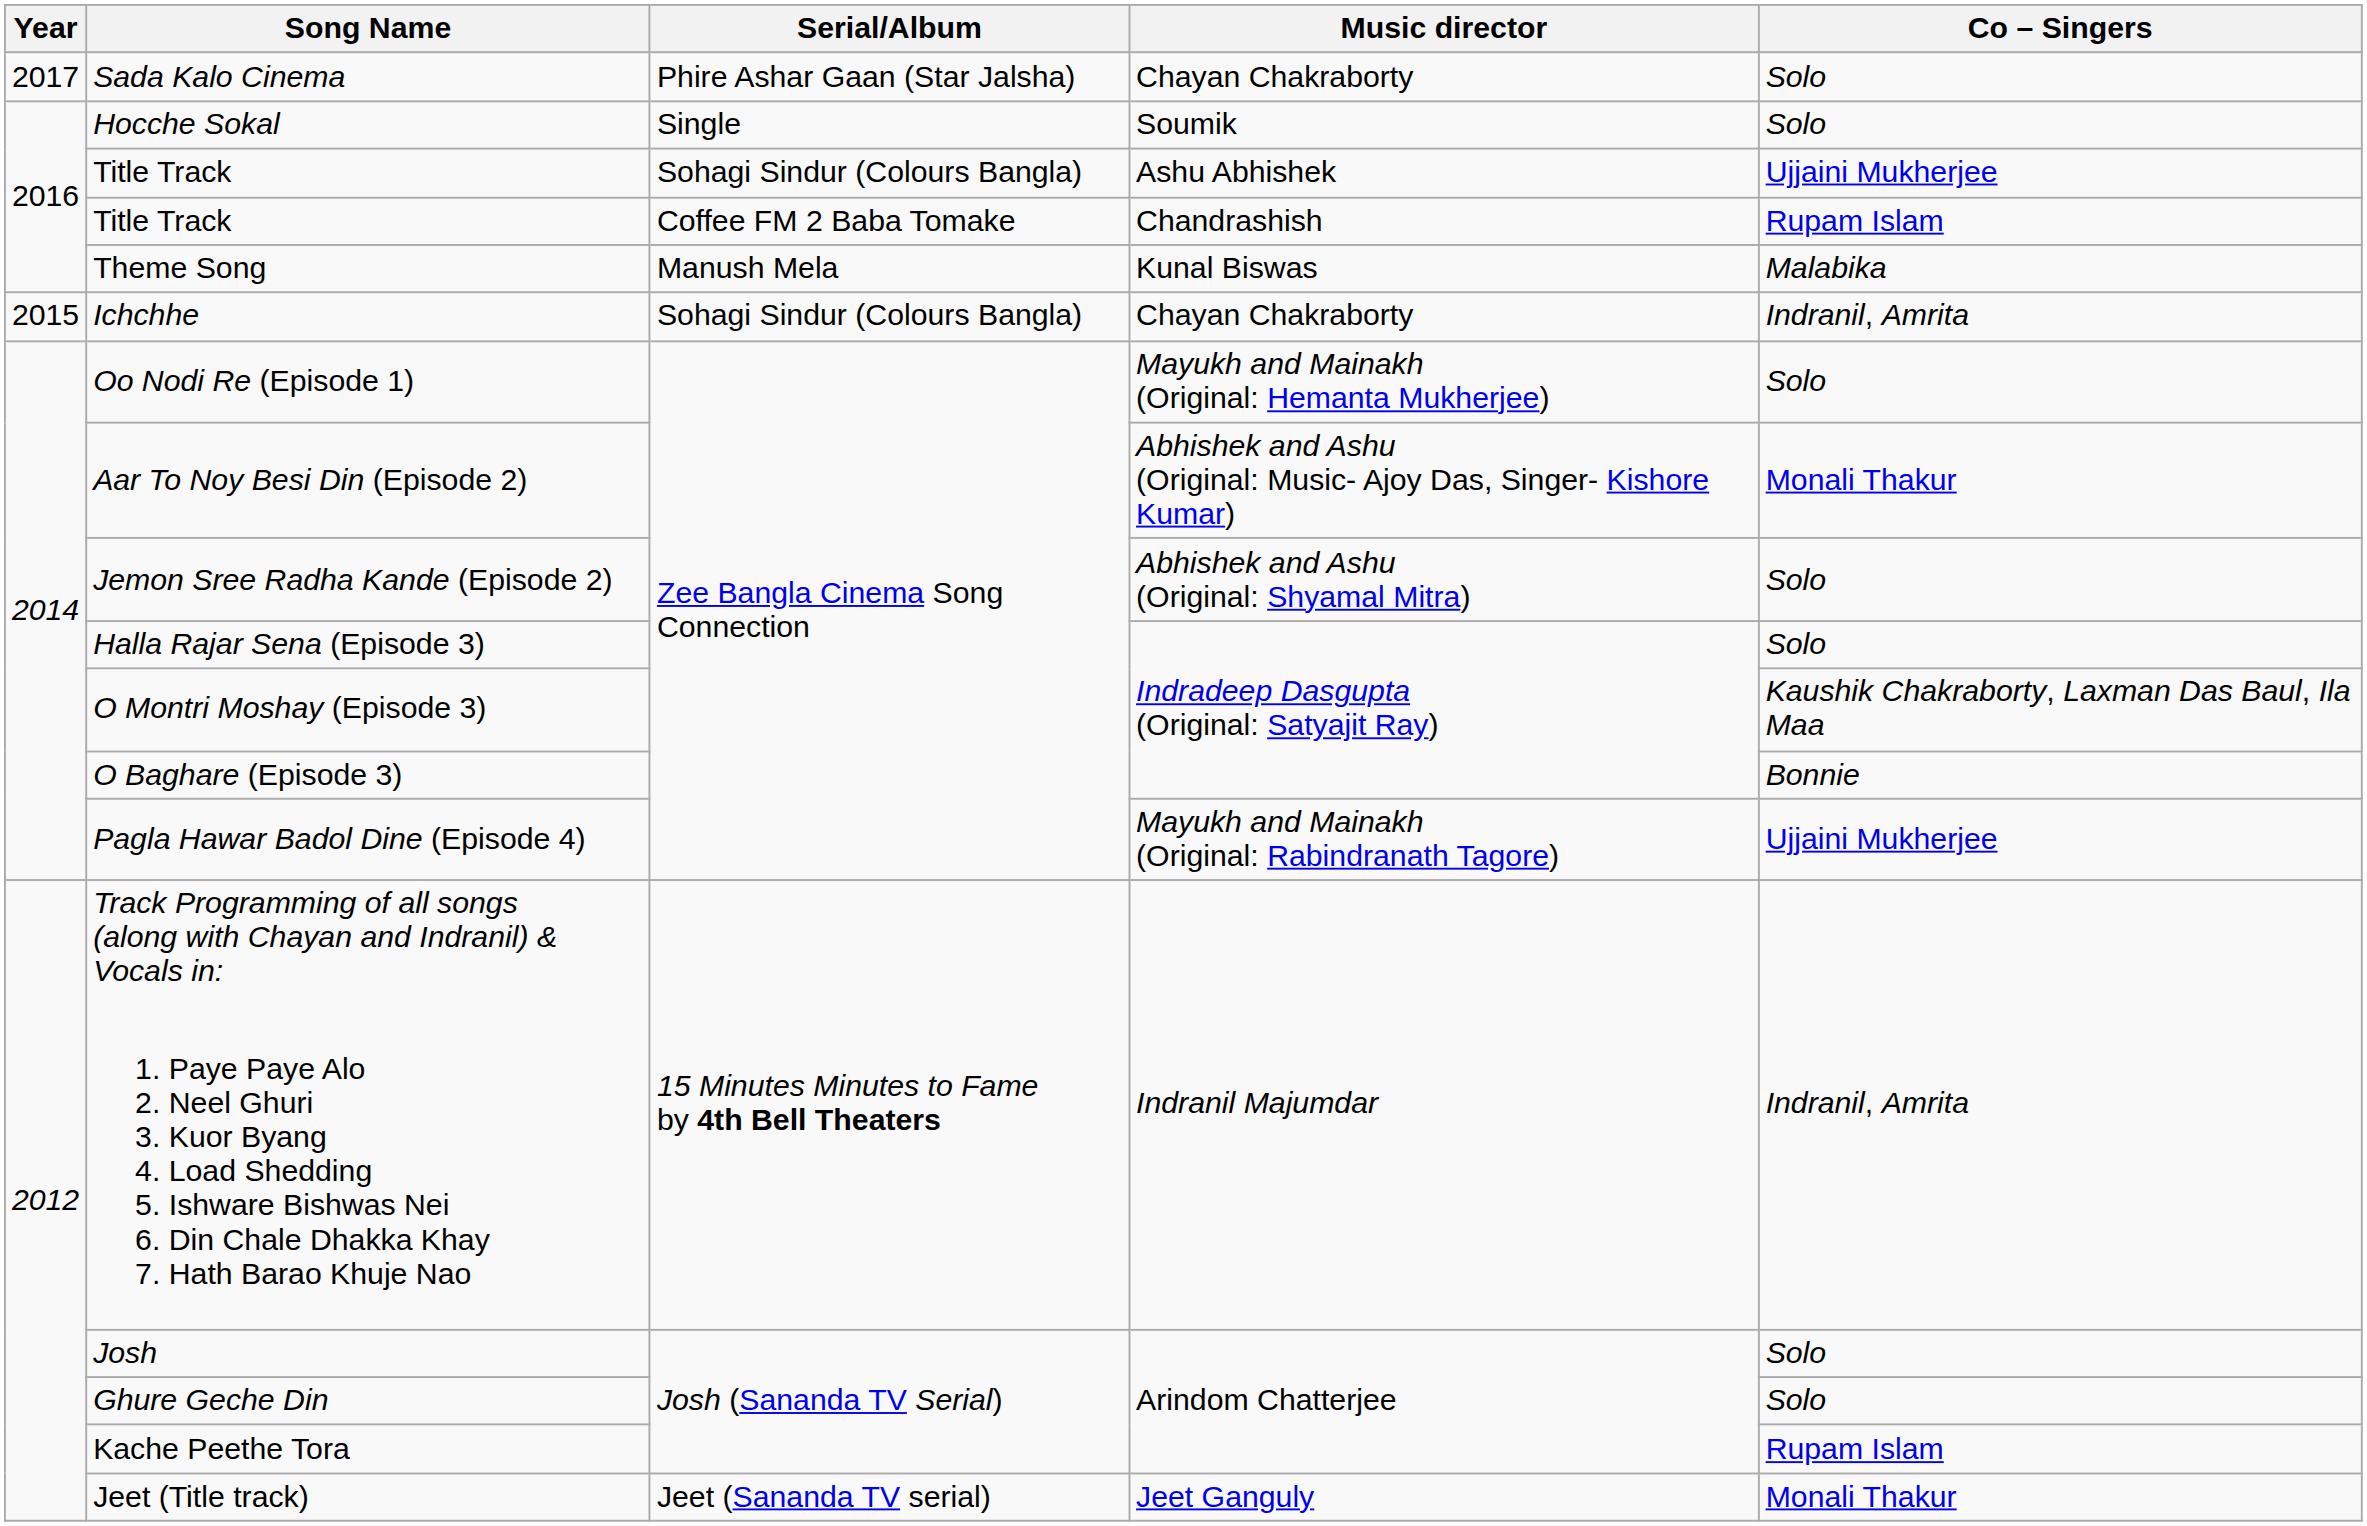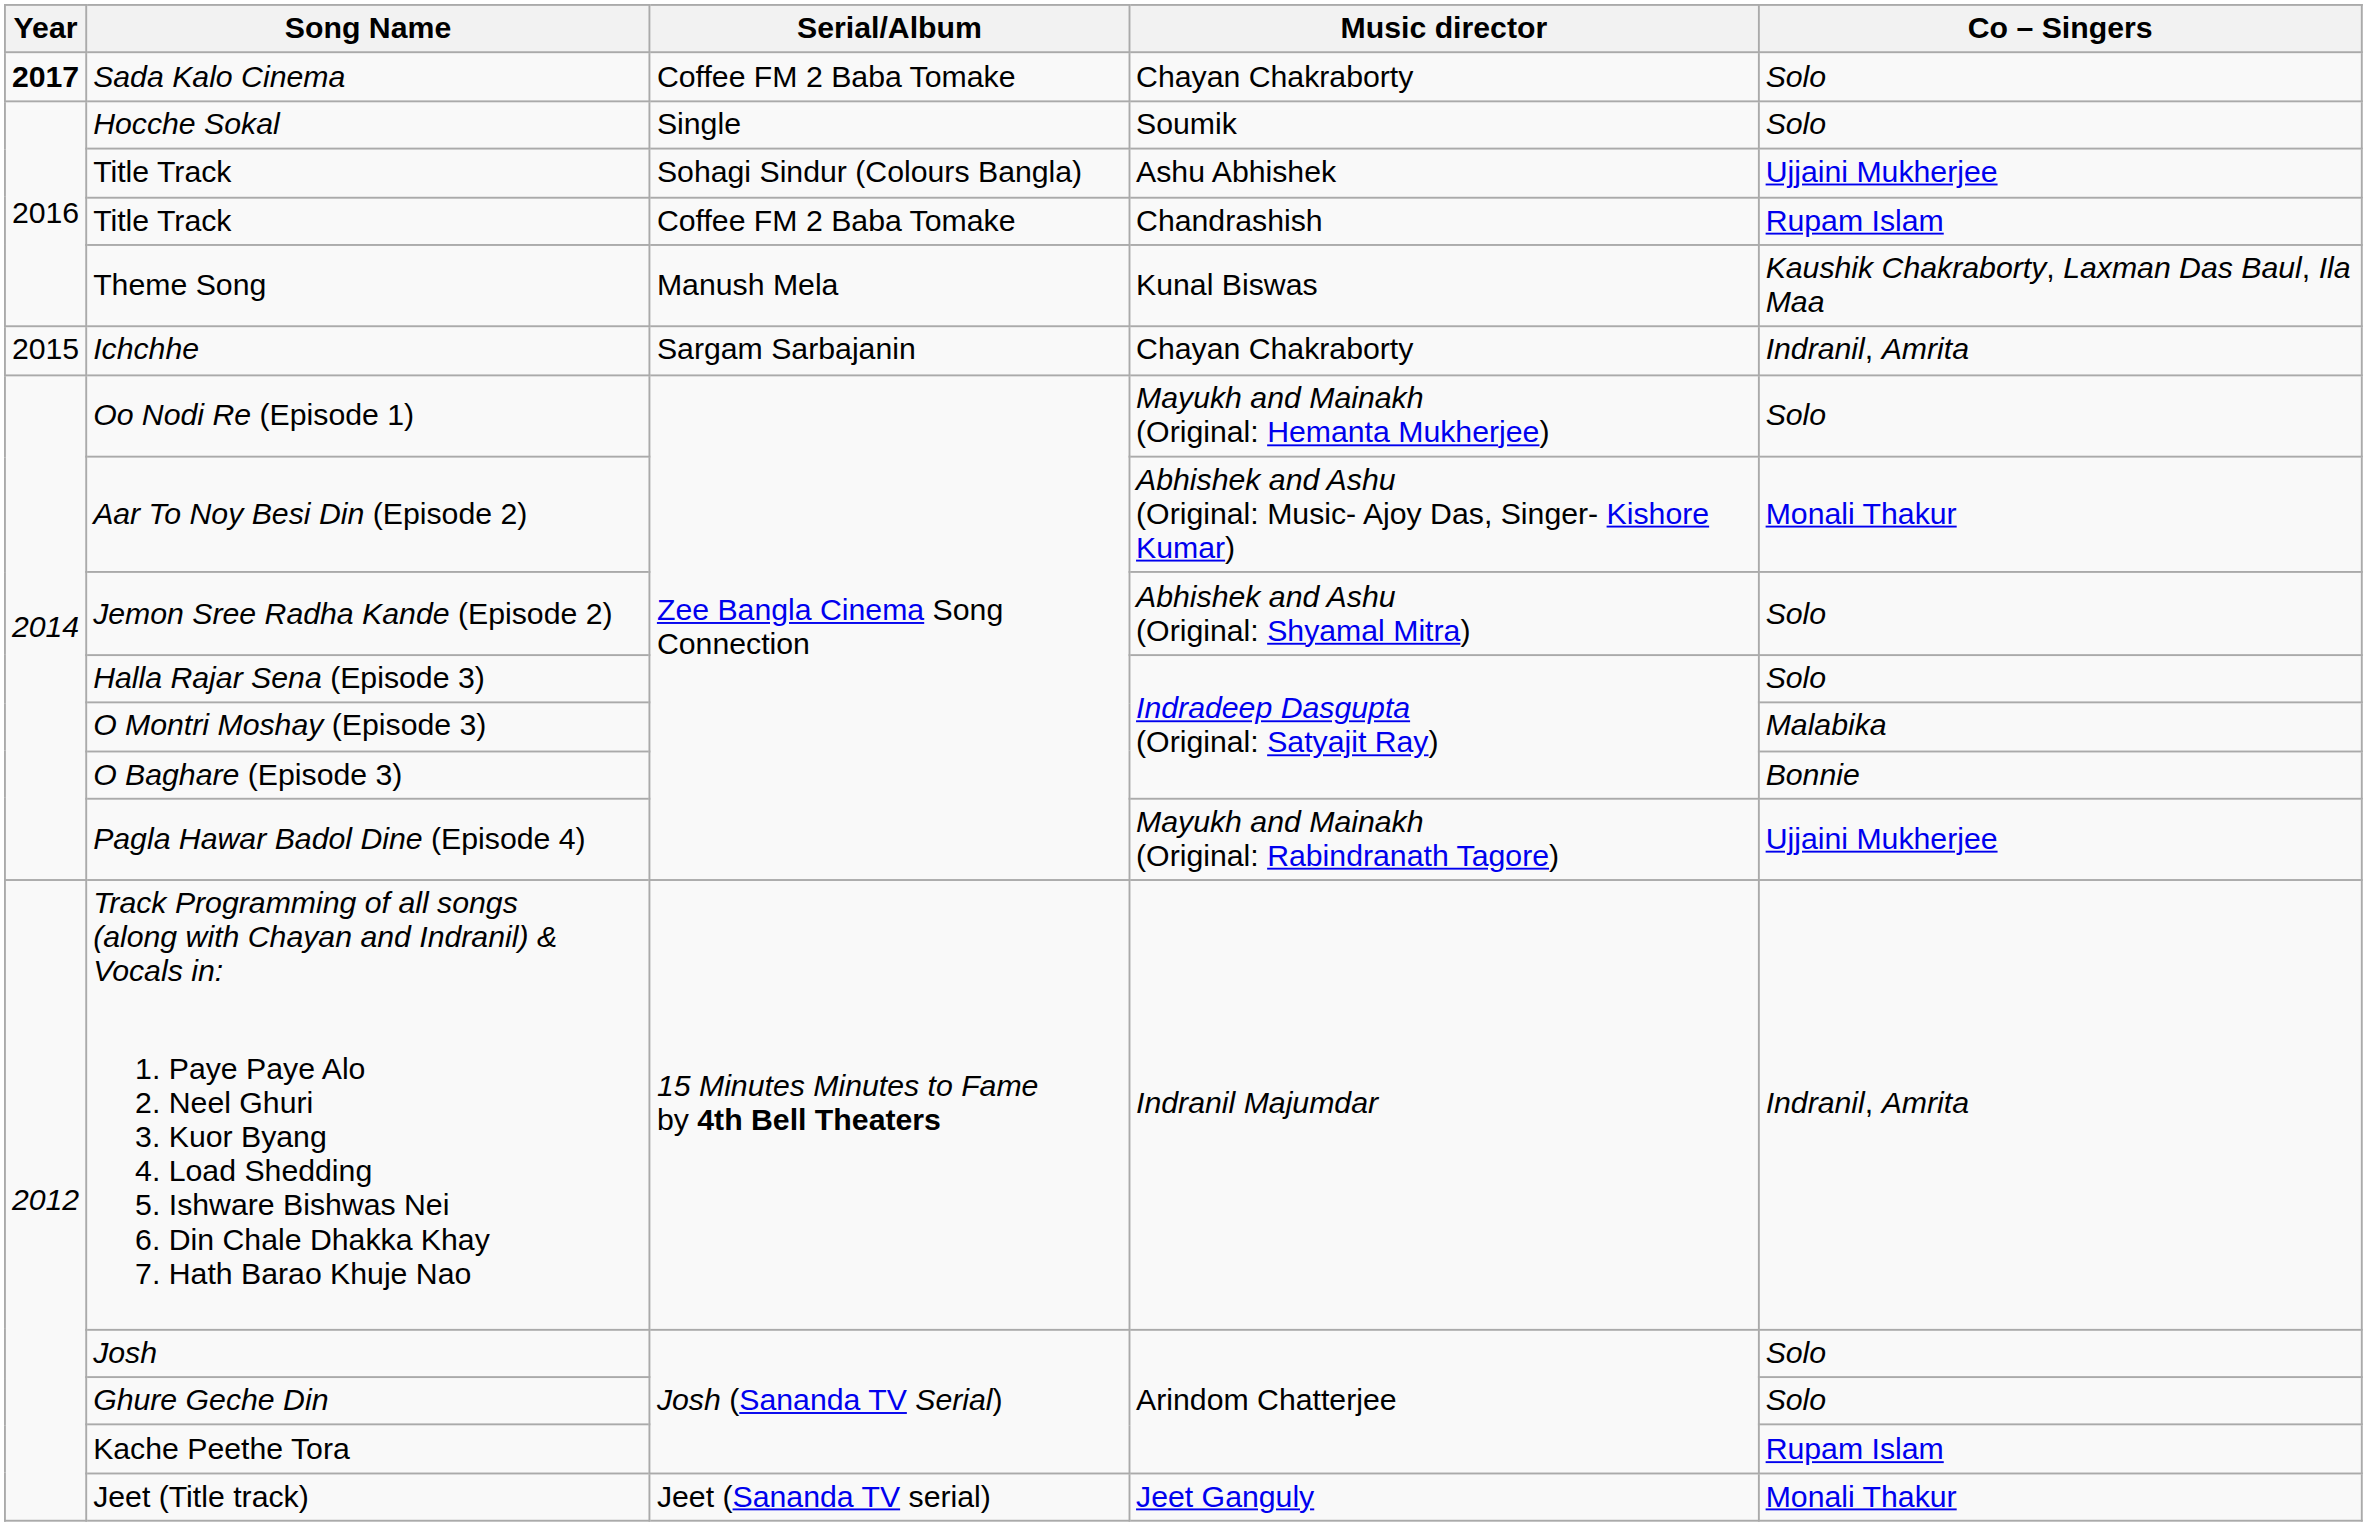(46, 76) normal -> (46, 76) bold
(866, 76) Phire Ashar Gaan (Star Jalsha) -> (836, 76) Coffee FM 2 Baba Tomake
(1826, 268) Malabika -> (2058, 285) Kaushik Chakraborty, Laxman Das Baul, Ila Maa
(870, 316) Sohagi Sindur (Colours Bangla) -> (786, 350) Sargam Sarbajanin
(2058, 709) Kaushik Chakraborty, Laxman Das Baul, Ila Maa -> (1826, 726) Malabika
